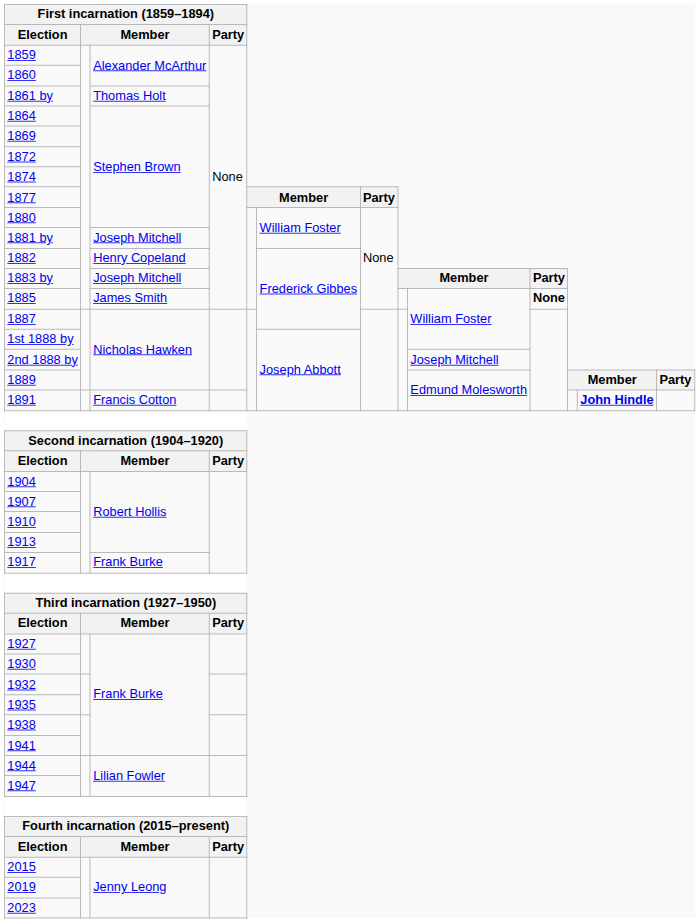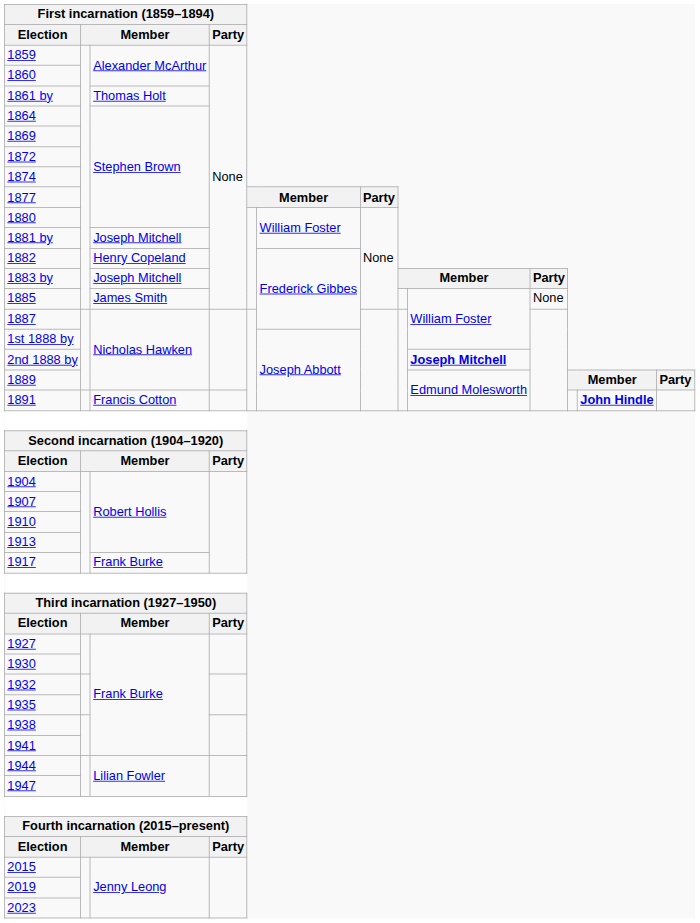(549, 298) bold -> (548, 298) normal
(454, 359) normal -> (458, 359) bold
